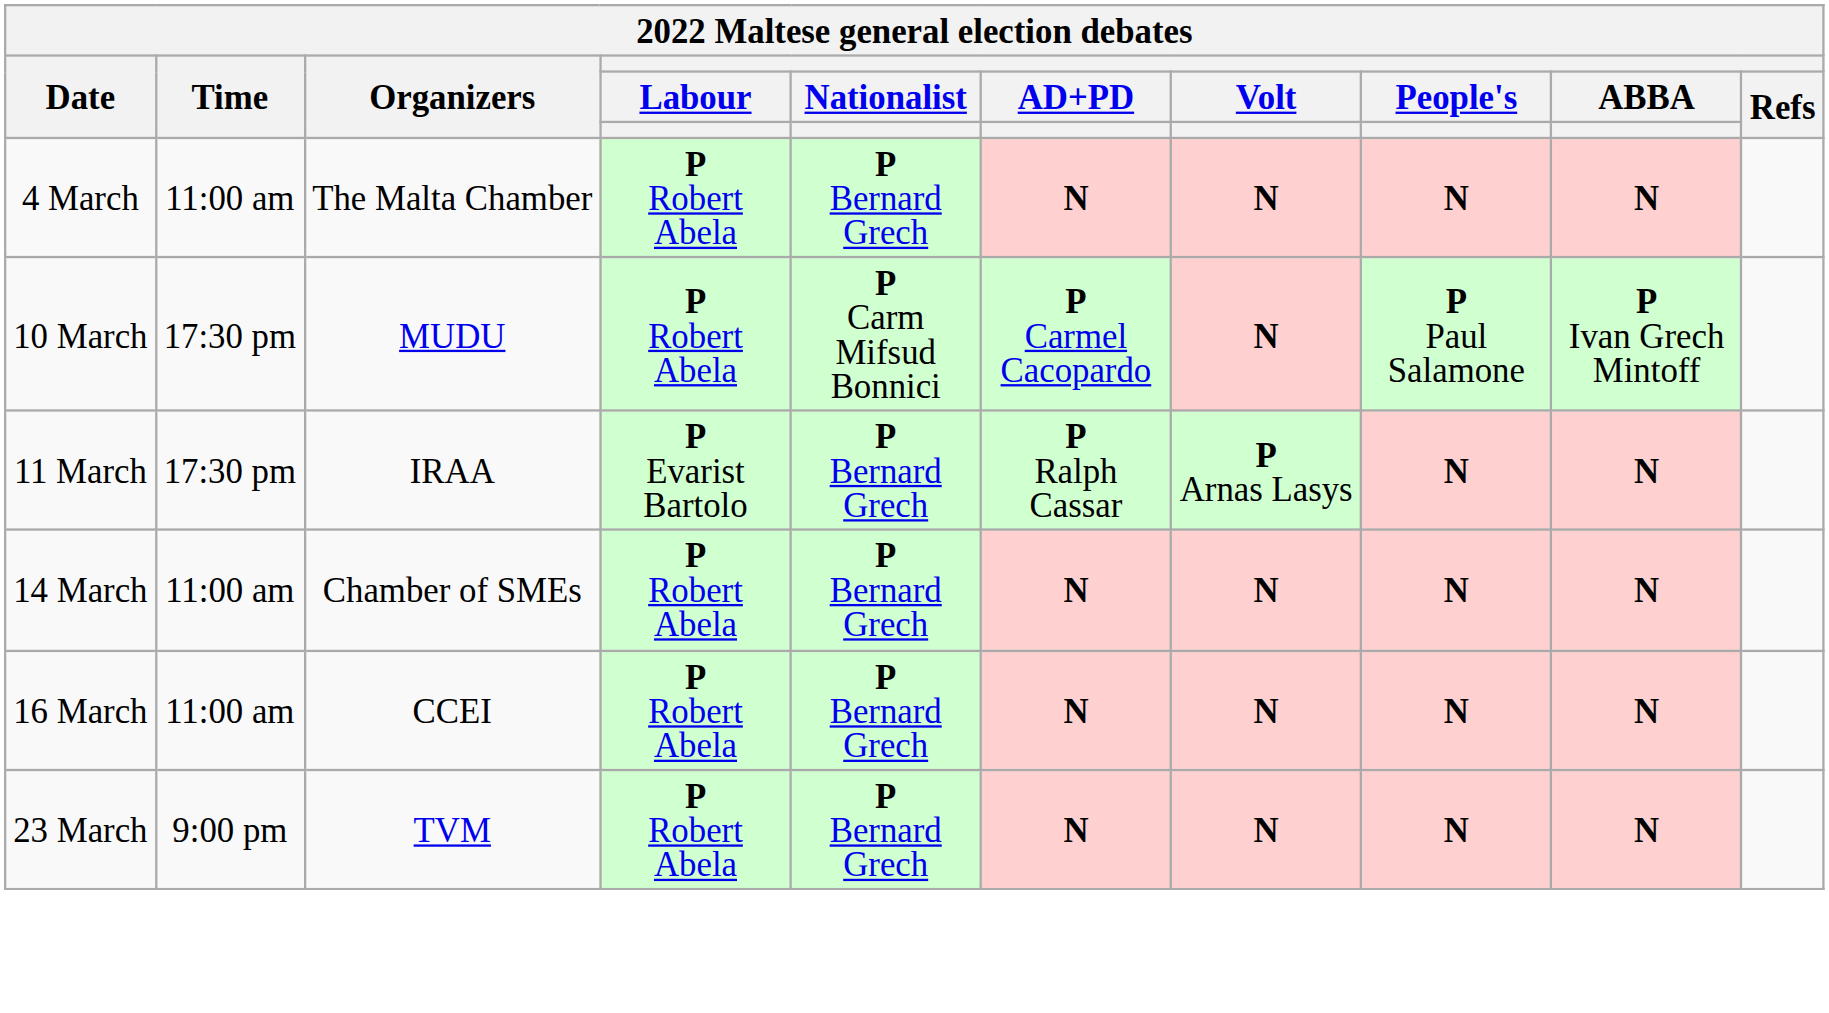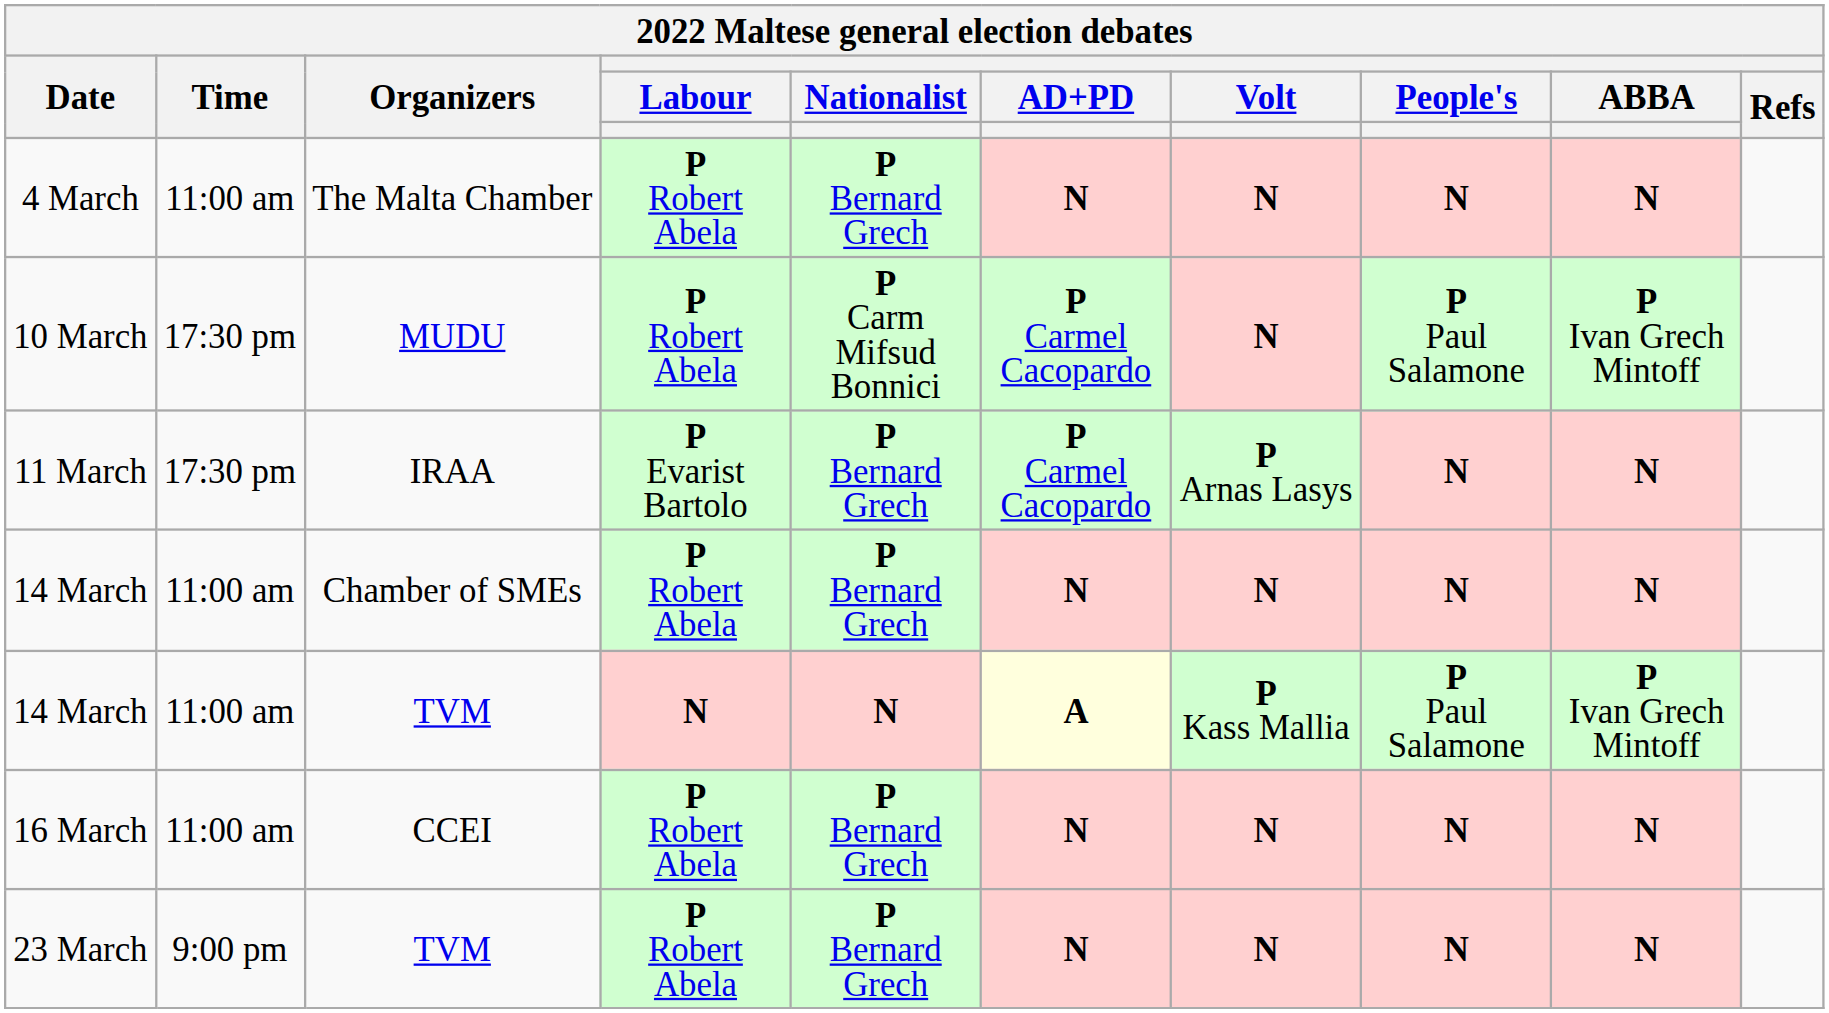(1076, 471) P Ralph Cassar -> (1076, 471) P Carmel Cacopardo
+ row: (80, 710)
